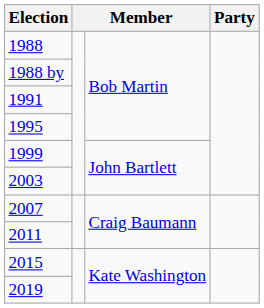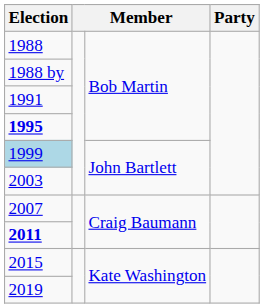(26, 126) normal -> (26, 126) bold
(26, 153) no background -> (26, 153) lightblue background
(25, 235) normal -> (25, 235) bold
